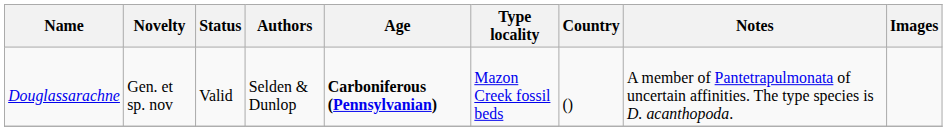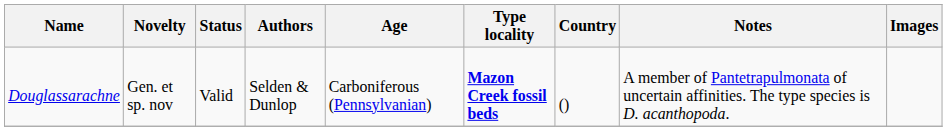(382, 95) bold -> (380, 95) normal
(512, 95) normal -> (507, 95) bold
